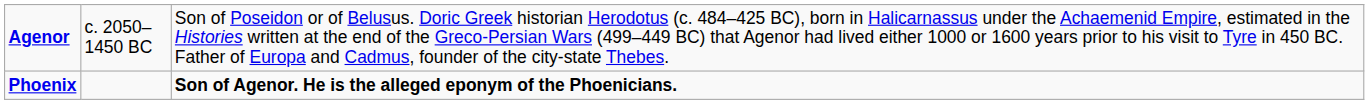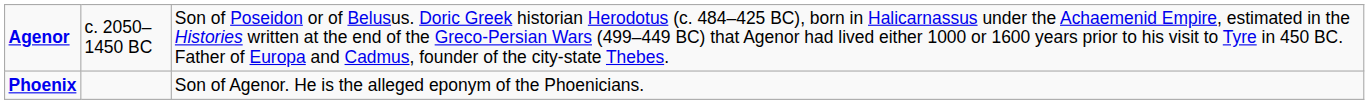(426, 85) bold -> (410, 85) normal
